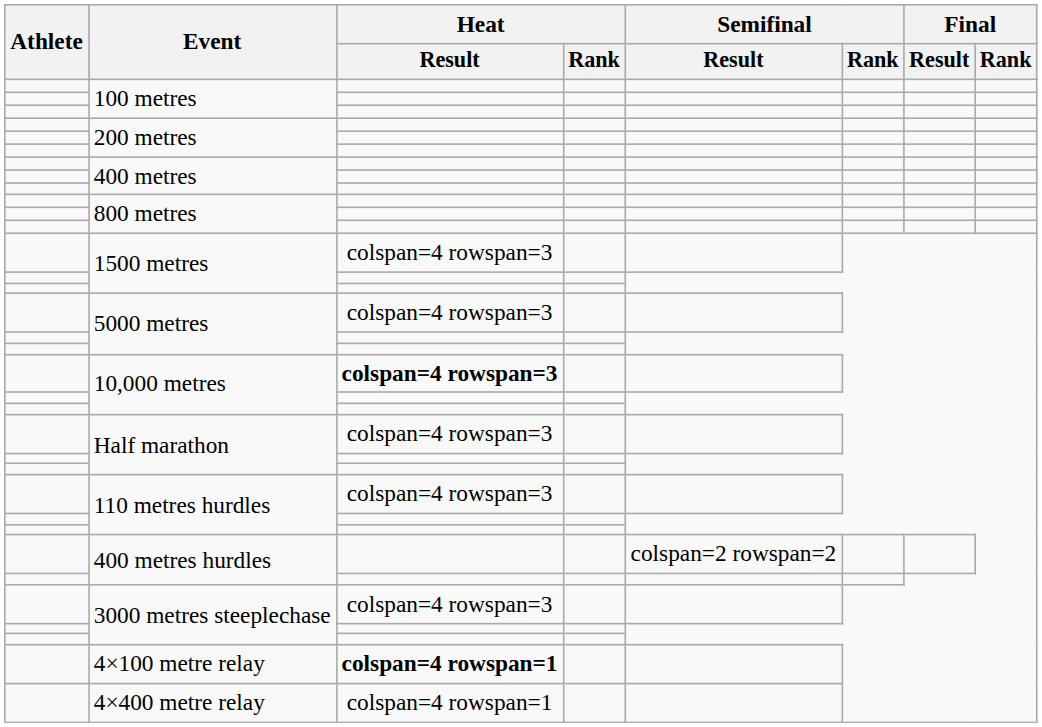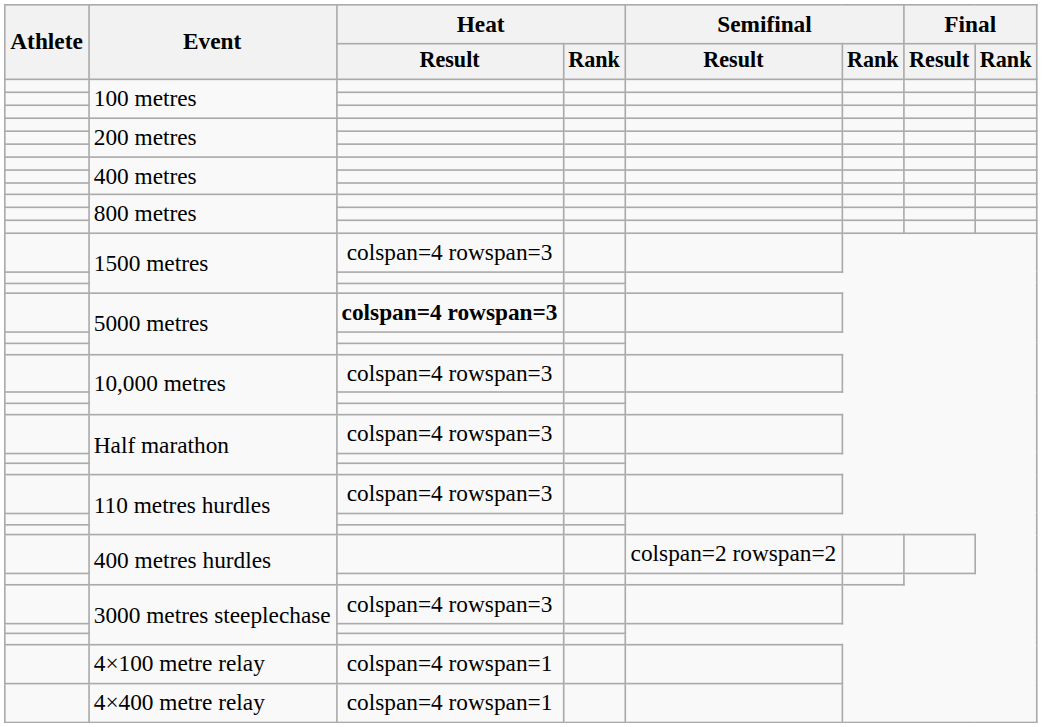(450, 313) normal -> (450, 313) bold
(450, 373) bold -> (450, 373) normal
(450, 664) bold -> (450, 664) normal
